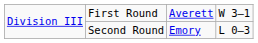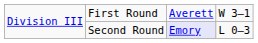(185, 30) no background -> (185, 30) lavender background
